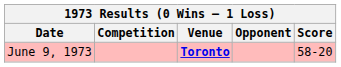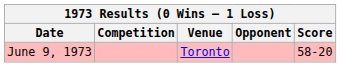(205, 52) bold -> (205, 52) normal
